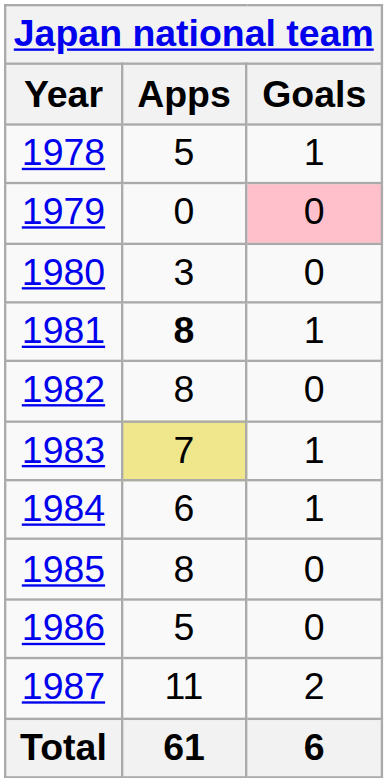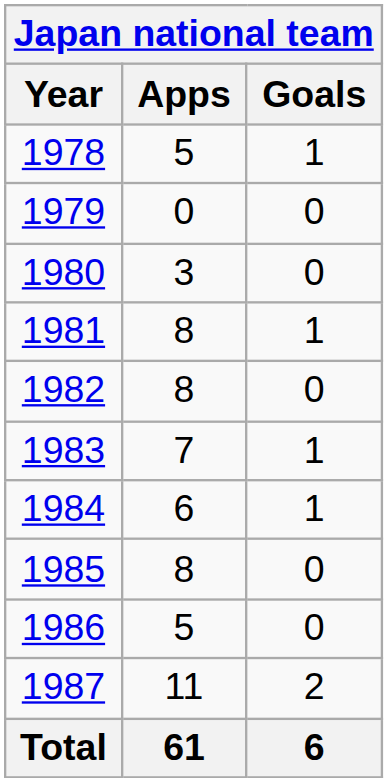(314, 212) pink background -> (314, 212) no background
(184, 331) bold -> (184, 331) normal
(184, 449) khaki background -> (184, 449) no background
